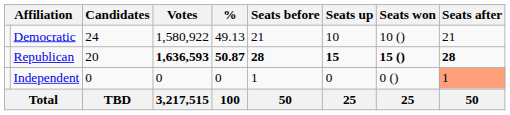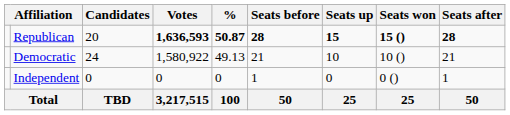rows swapped: (44, 57) <-> (45, 36)
(445, 78) lightsalmon background -> (445, 78) no background
